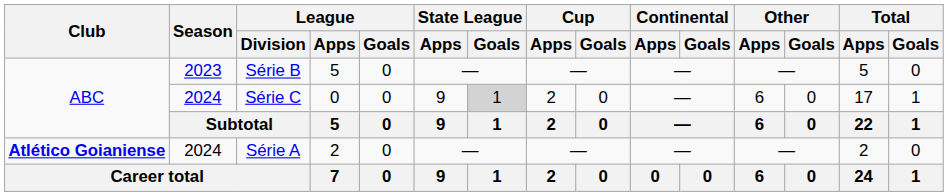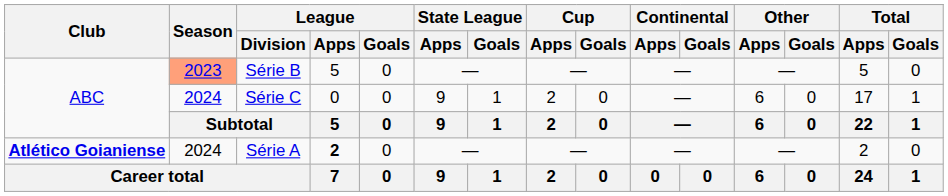(203, 71) no background -> (203, 71) lightsalmon background
(497, 97) lightgrey background -> (497, 97) no background
(335, 151) normal -> (335, 151) bold
